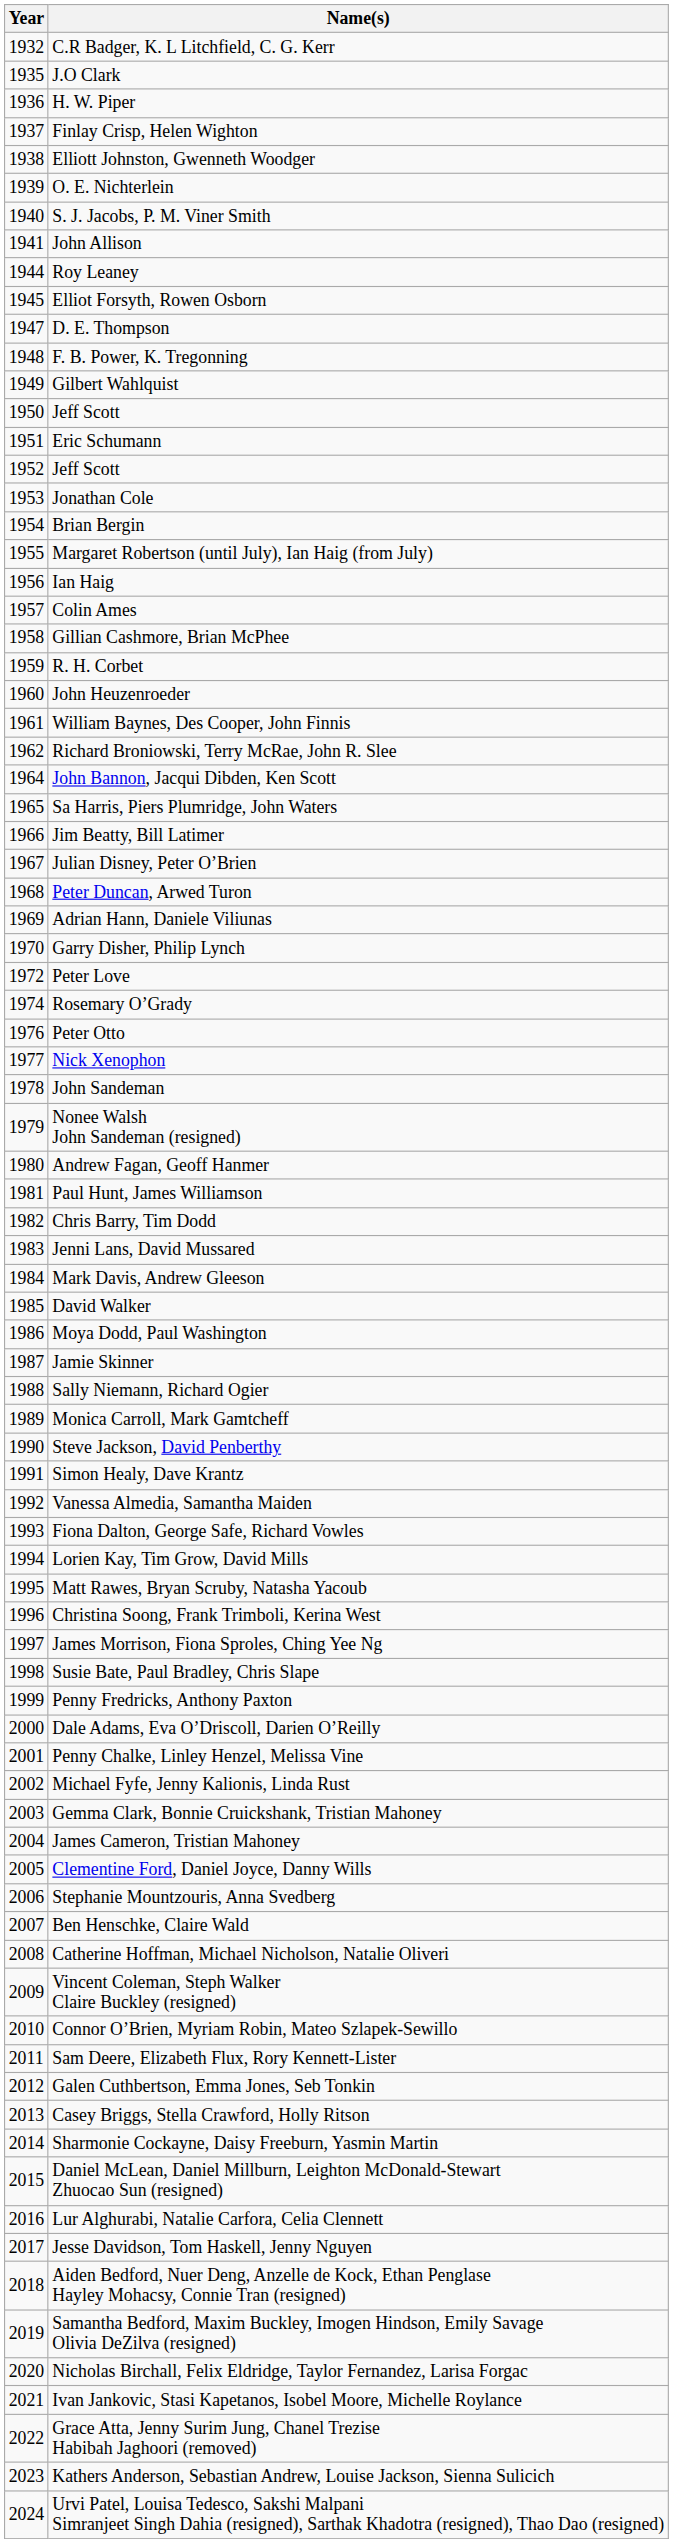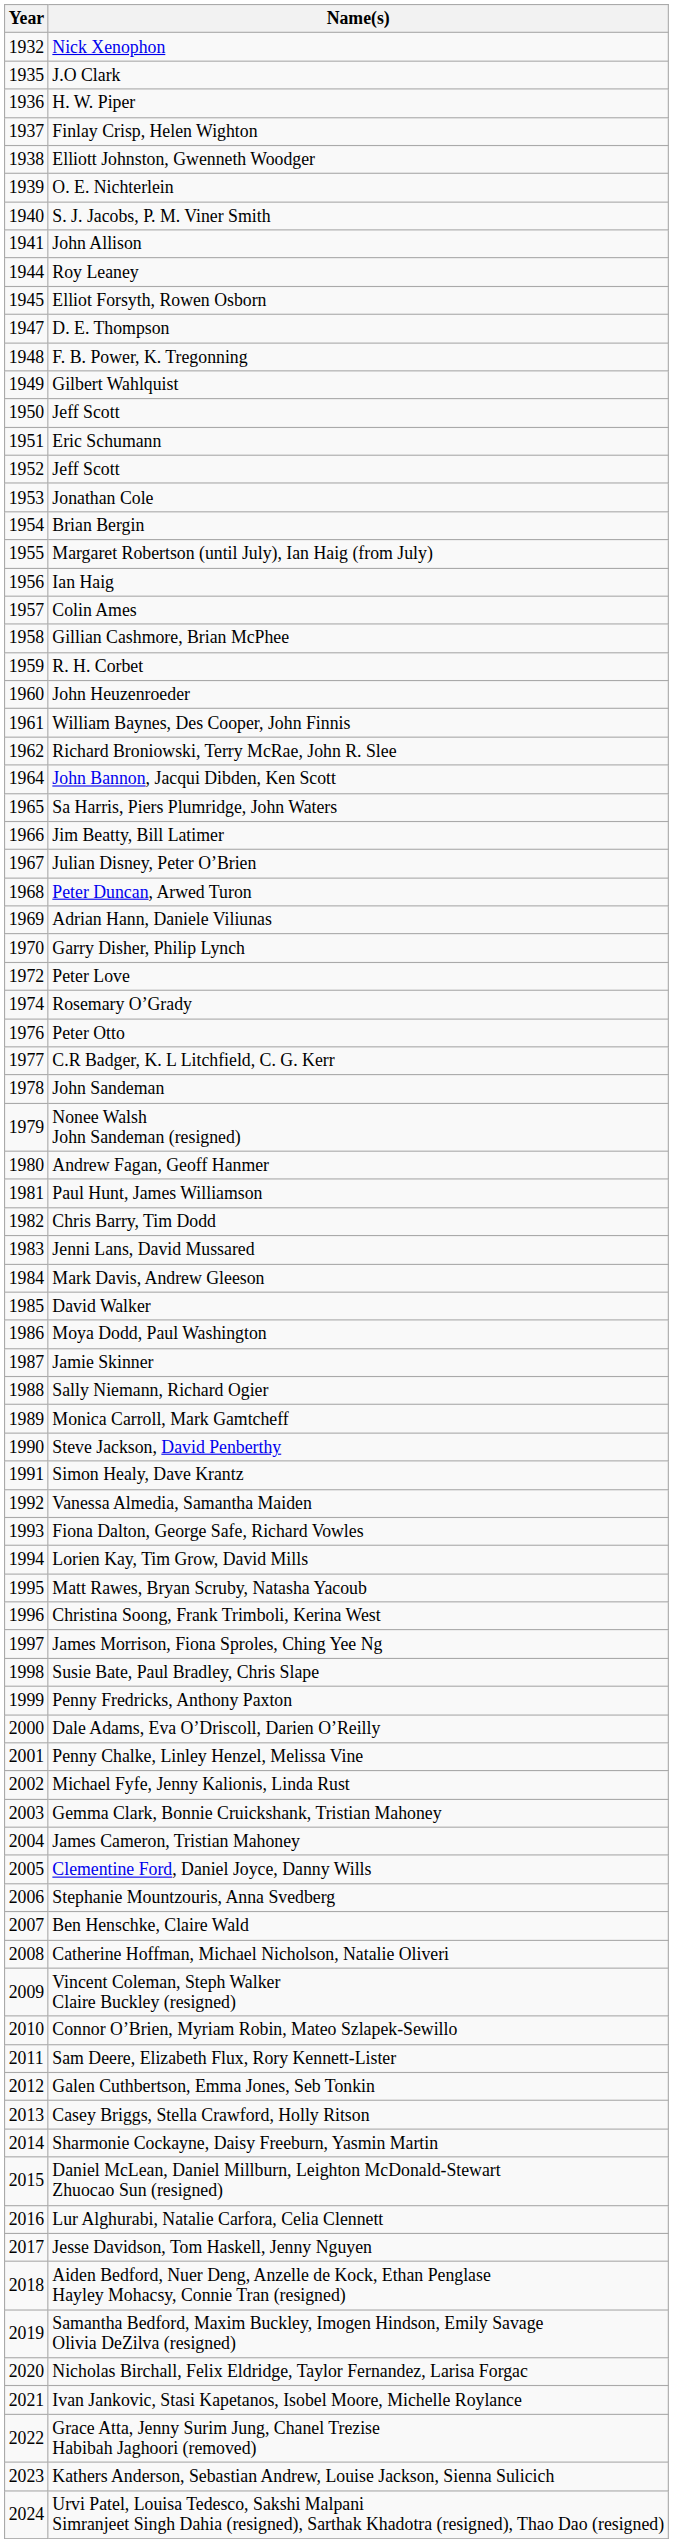(193, 46) C.R Badger, K. L Litchfield, C. G. Kerr -> (109, 46) Nick Xenophon
(109, 1060) Nick Xenophon -> (193, 1060) C.R Badger, K. L Litchfield, C. G. Kerr
